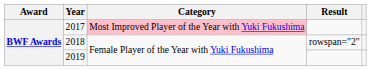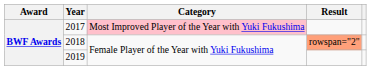(334, 42) no background -> (334, 42) lightsalmon background
